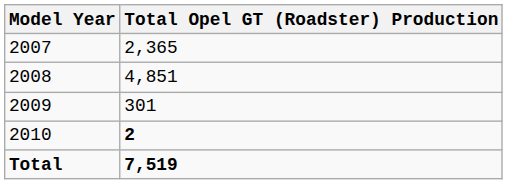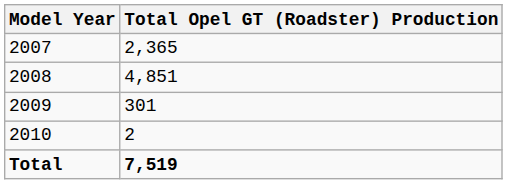(130, 135) bold -> (130, 135) normal
